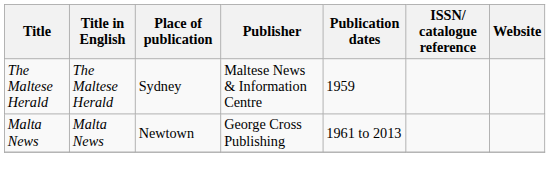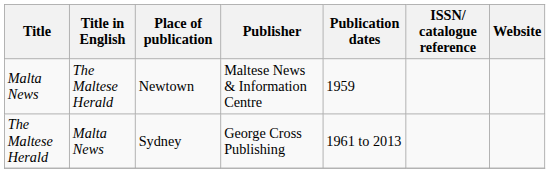(30, 86) The Maltese Herald -> (25, 86) Malta News
(160, 86) Sydney -> (166, 86) Newtown
(25, 133) Malta News -> (30, 141) The Maltese Herald
(166, 133) Newtown -> (160, 141) Sydney
